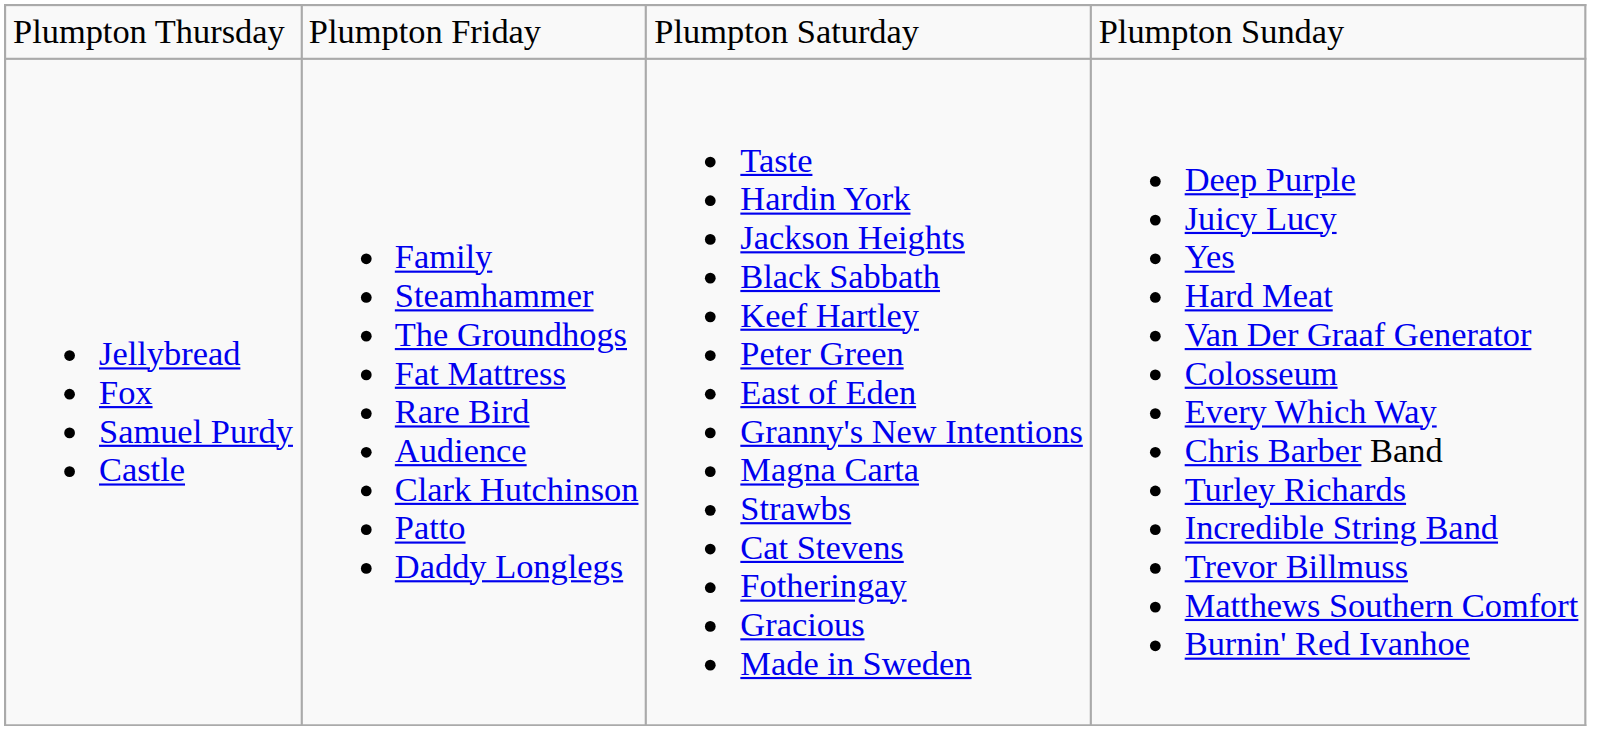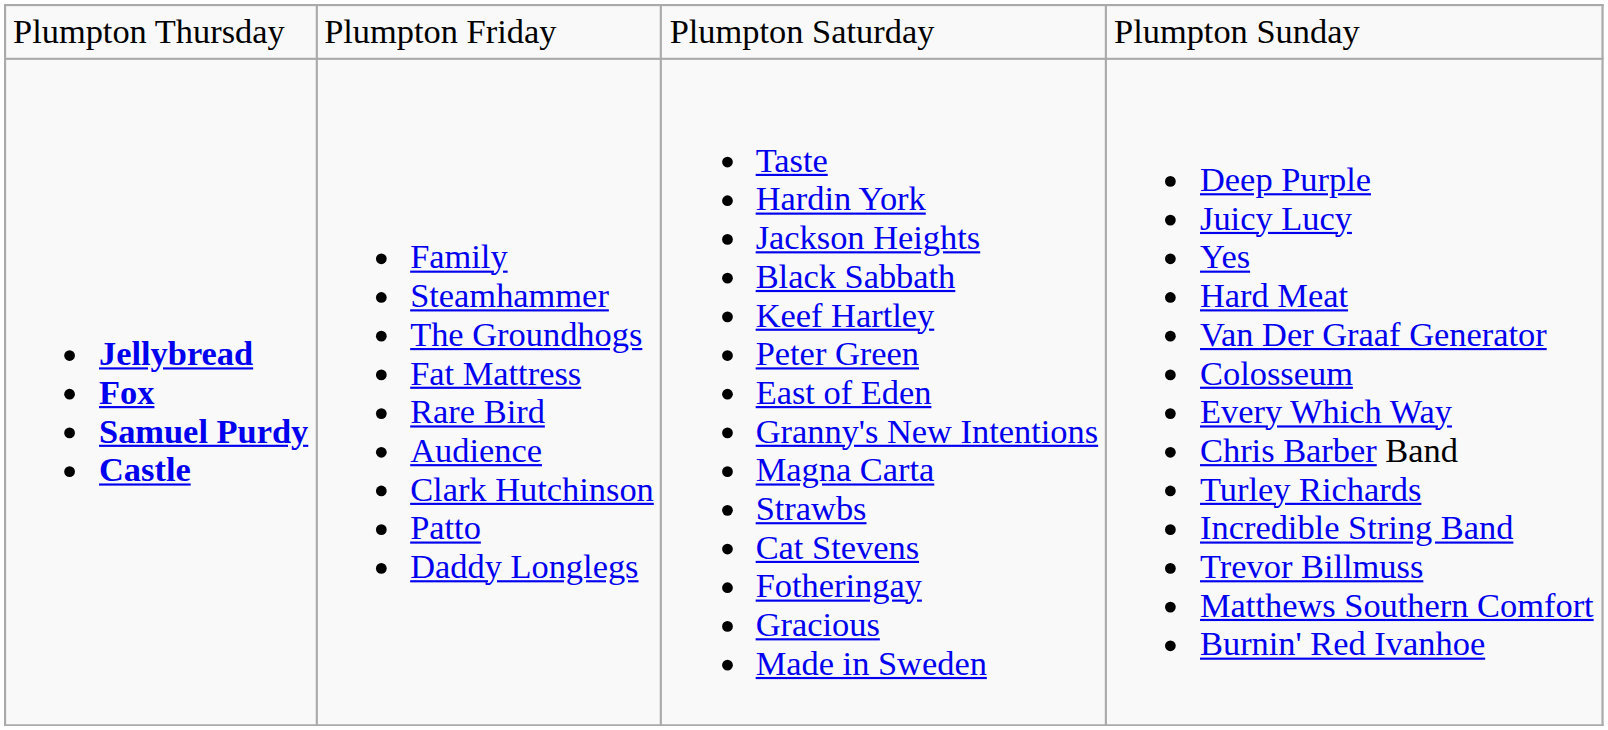(153, 412) normal -> (161, 412) bold
